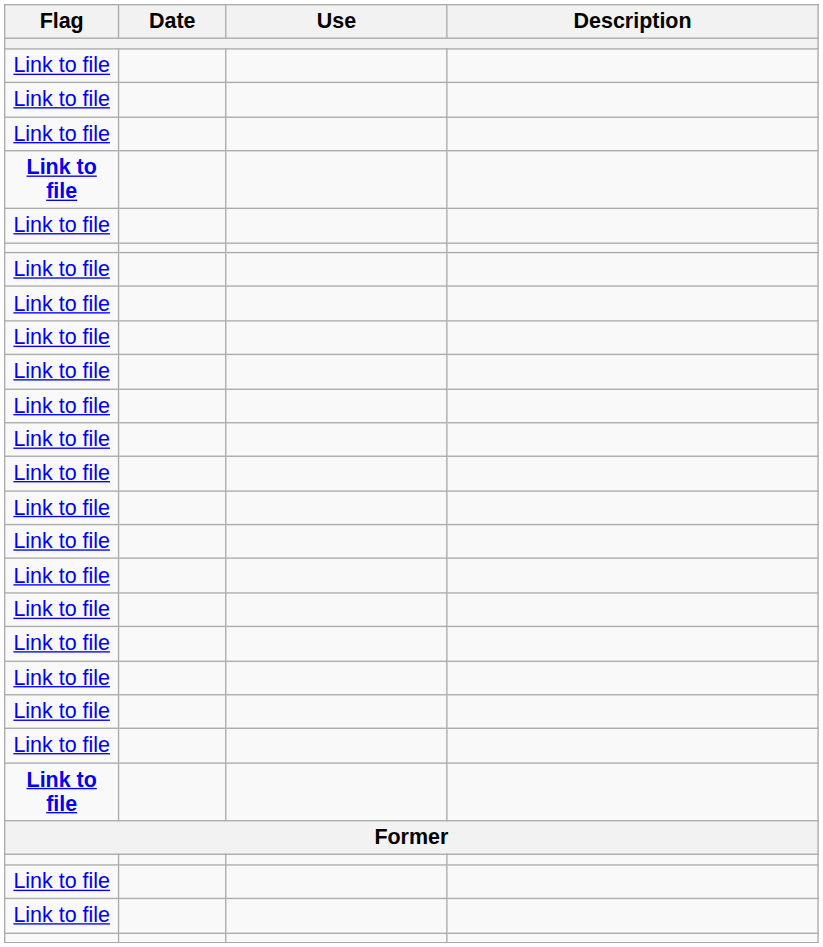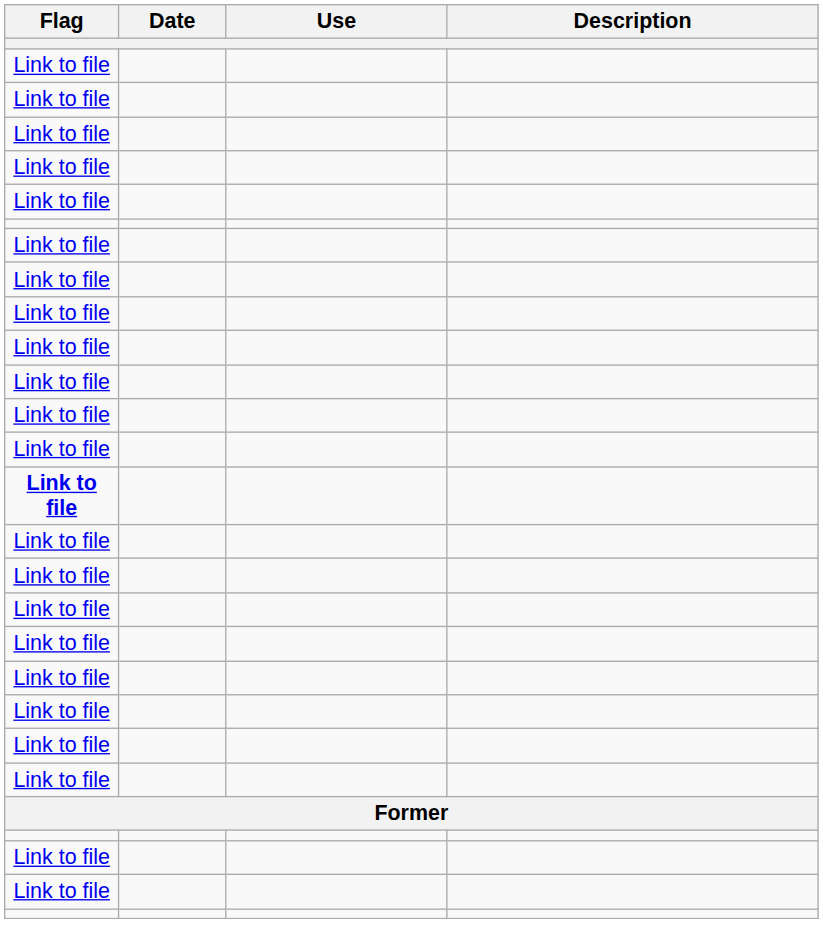(62, 179) bold -> (62, 167) normal
(62, 507) normal -> (62, 495) bold
(62, 791) bold -> (62, 779) normal
